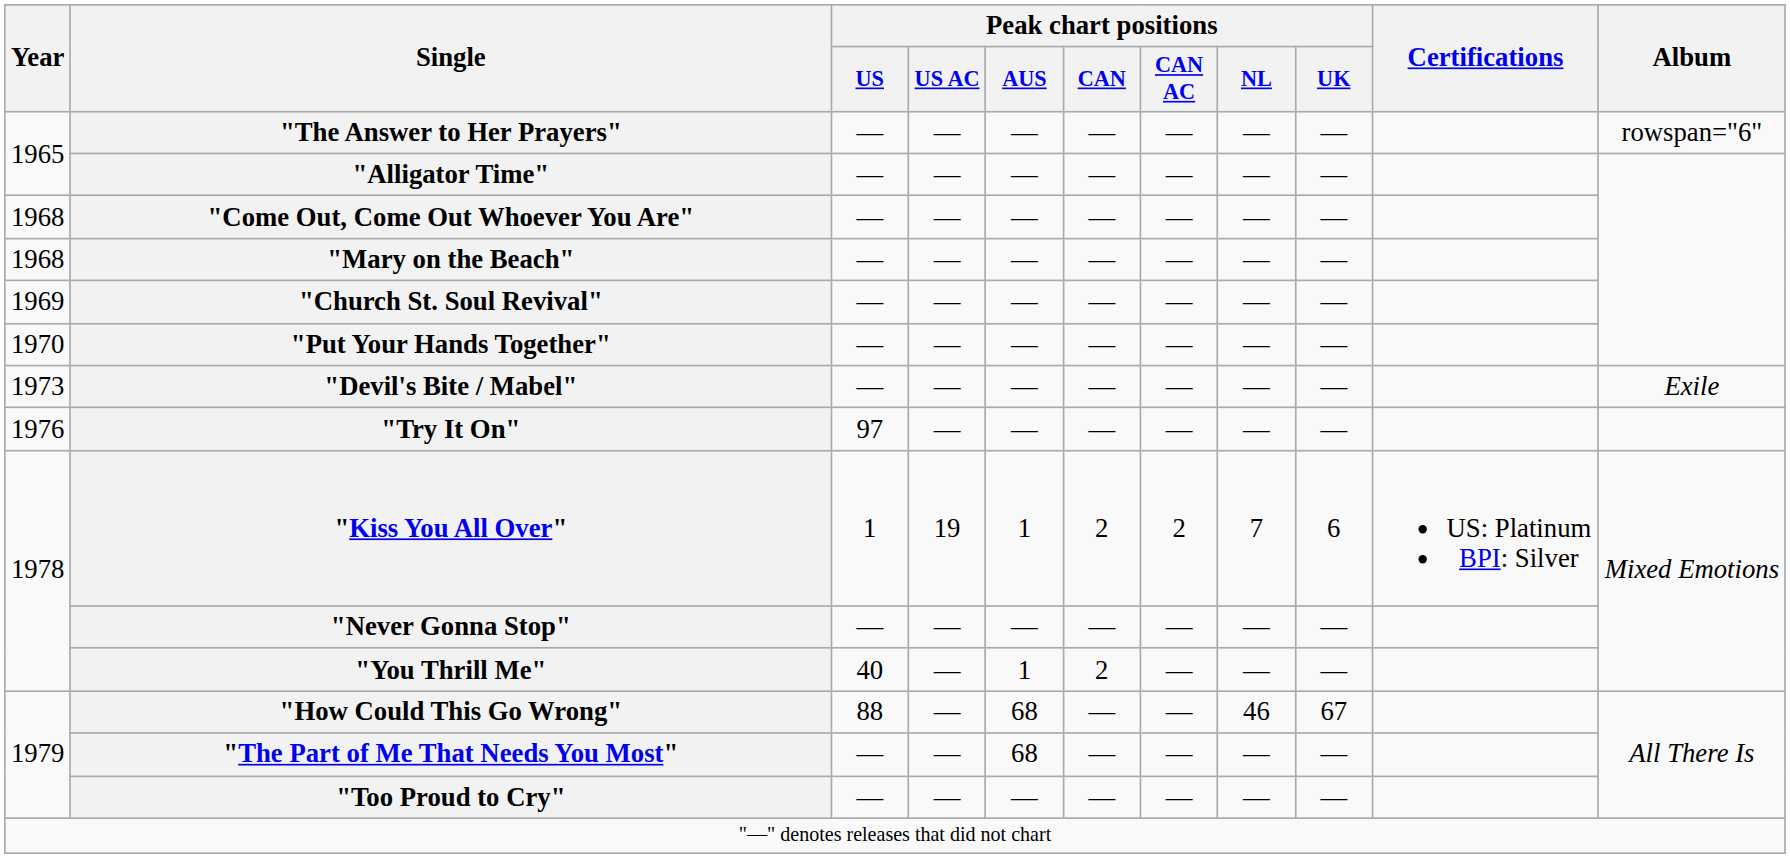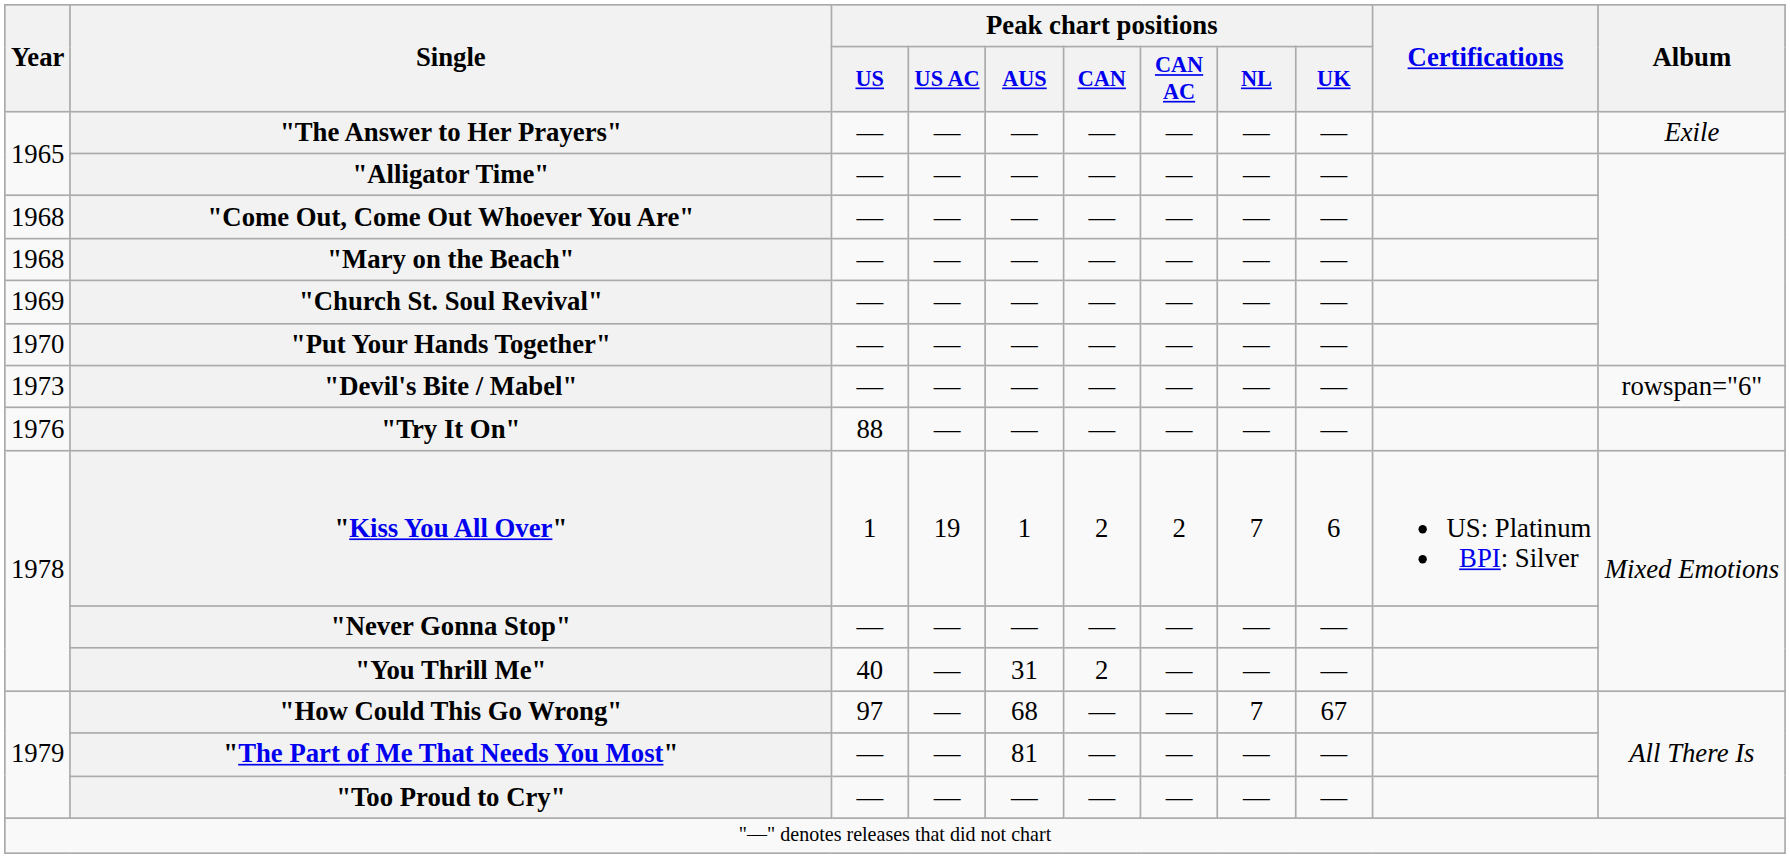(1692, 132) rowspan="6" -> (1692, 132) Exile
(1692, 386) Exile -> (1692, 386) rowspan="6"
(870, 428) 97 -> (870, 428) 88
(1024, 669) 1 -> (1024, 669) 31
(870, 711) 88 -> (870, 711) 97
(1256, 711) 46 -> (1256, 711) 7
(1024, 754) 68 -> (1024, 754) 81
